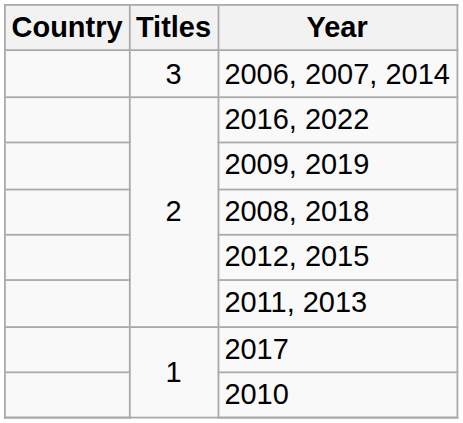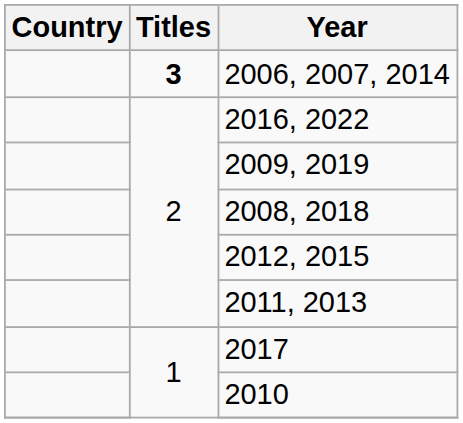(173, 73) normal -> (173, 73) bold
